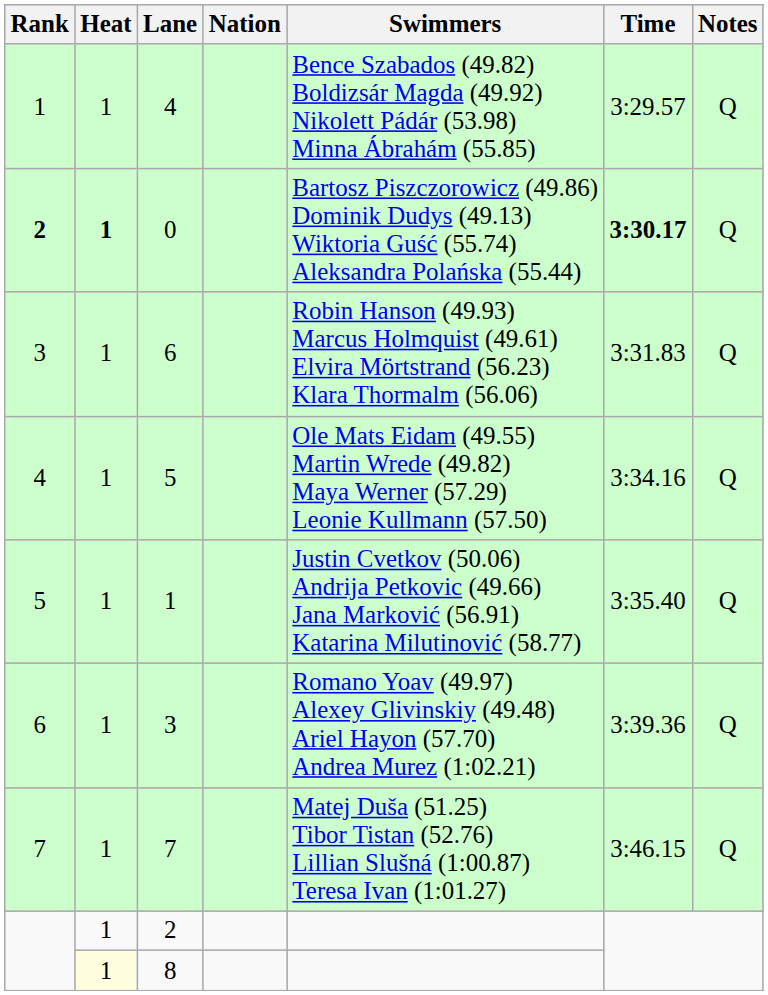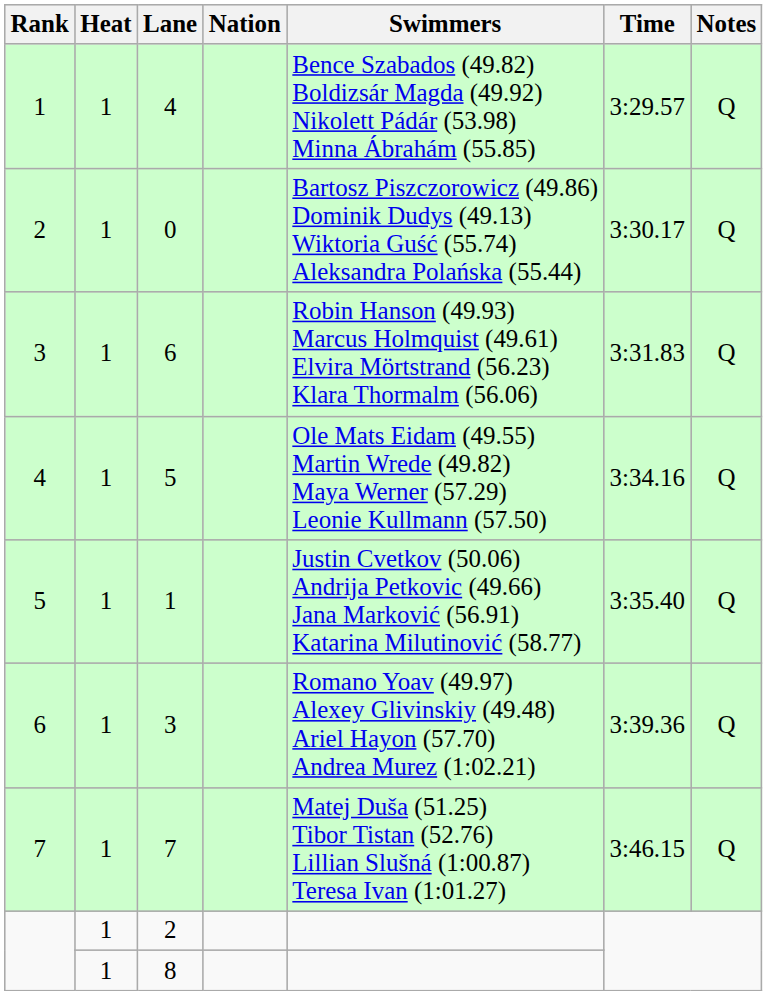(40, 229) bold -> (40, 229) normal
(106, 229) bold -> (106, 229) normal
(648, 229) bold -> (647, 229) normal
(106, 970) lightyellow background -> (106, 970) no background
